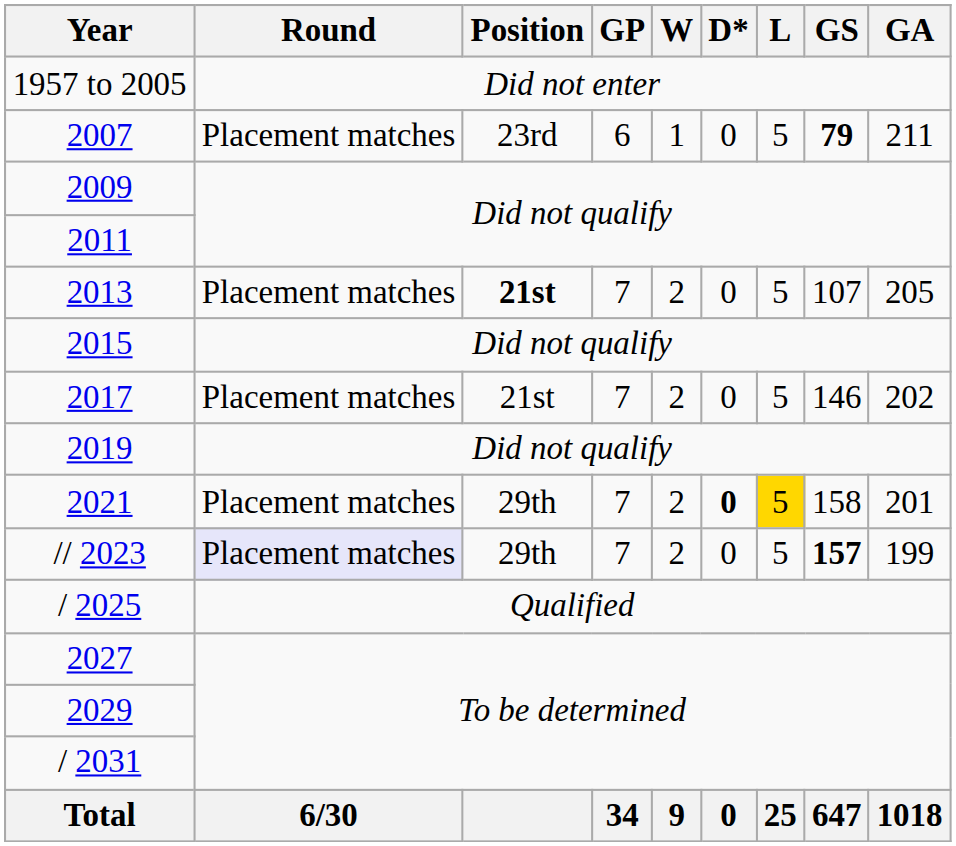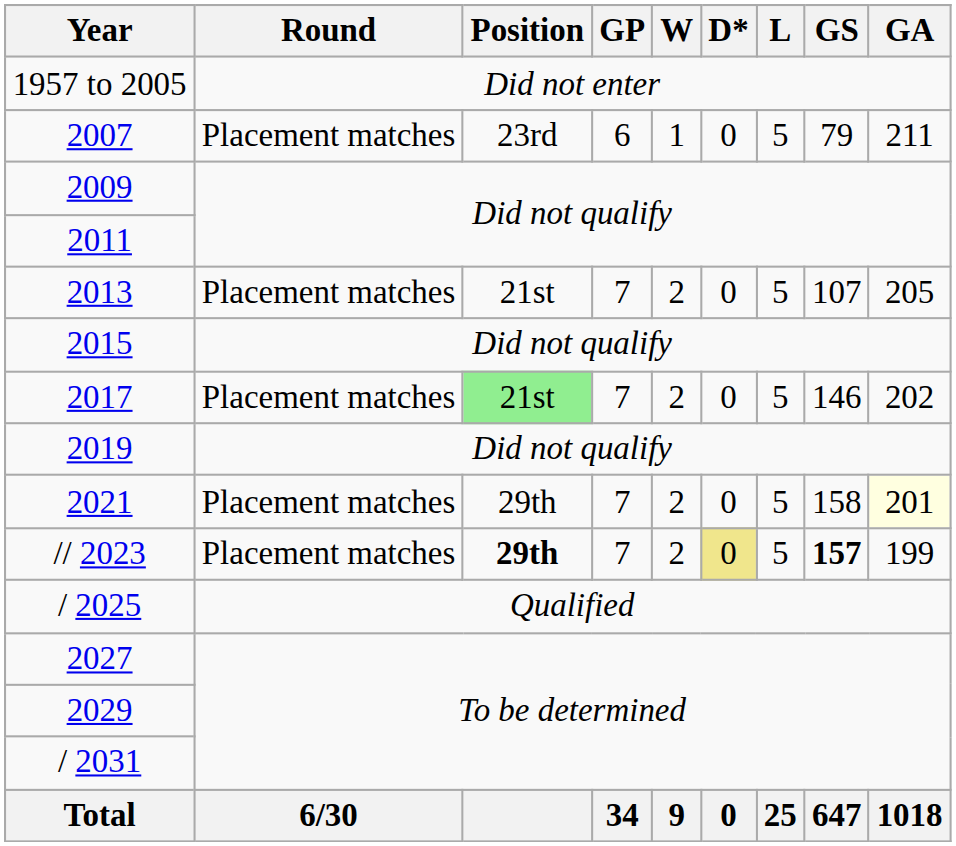(837, 135) bold -> (837, 135) normal
(527, 291) bold -> (527, 291) normal
(527, 396) no background -> (527, 396) lightgreen background
(729, 501) bold -> (729, 501) normal
(780, 501) gold background -> (780, 501) no background
(910, 501) no background -> (910, 501) lightyellow background
(329, 553) lavender background -> (329, 553) no background
(527, 553) normal -> (527, 553) bold
(729, 553) no background -> (729, 553) khaki background
